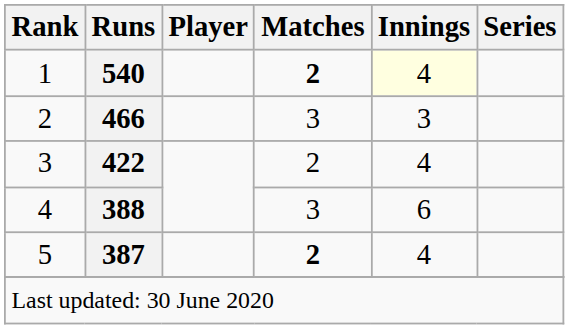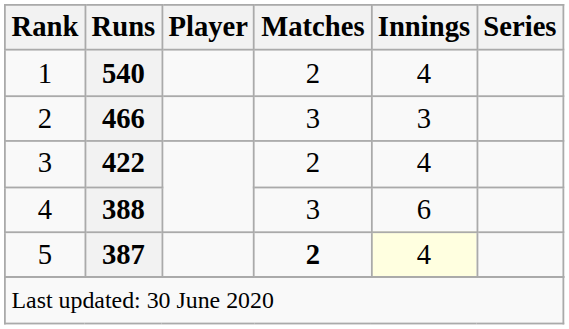(313, 72) bold -> (313, 72) normal
(424, 72) lightyellow background -> (424, 72) no background
(424, 254) no background -> (424, 254) lightyellow background
